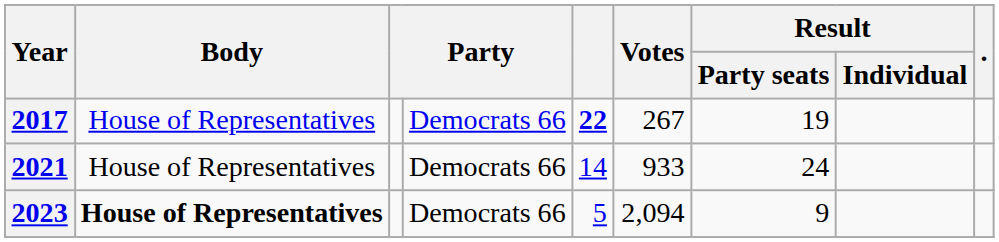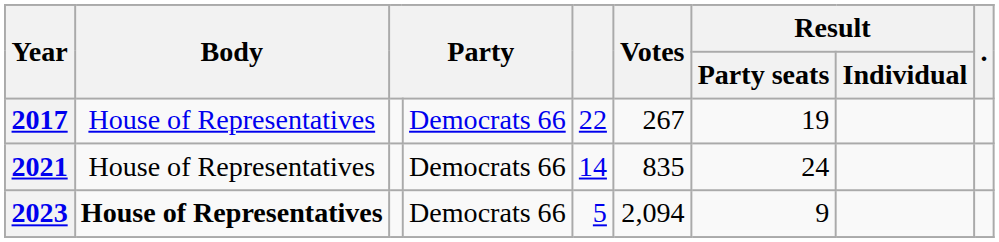(593, 120) bold -> (593, 120) normal
(663, 166) 933 -> (663, 166) 835
